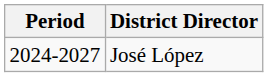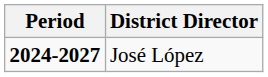(55, 54) normal -> (55, 54) bold
